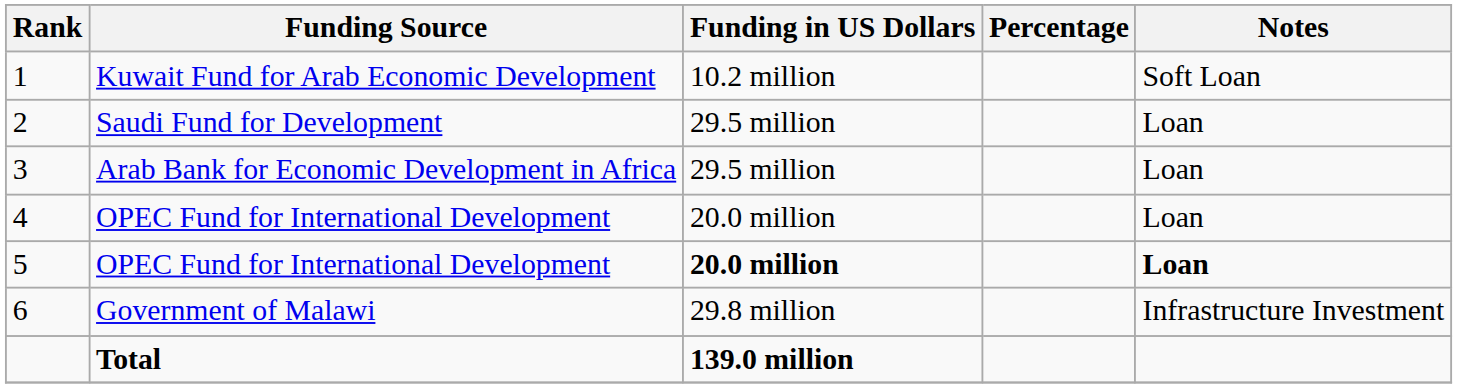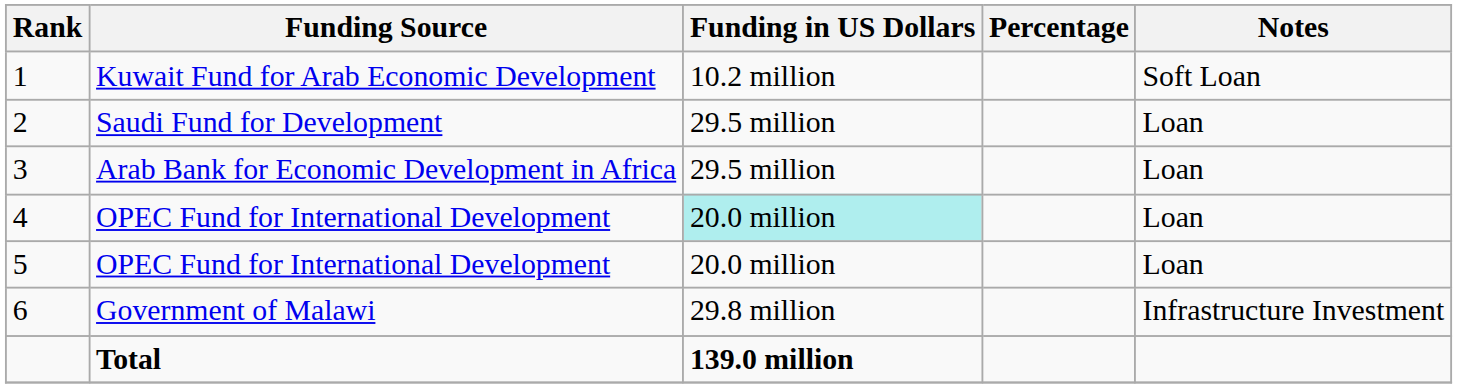(763, 216) no background -> (763, 216) paleturquoise background
(764, 264) bold -> (763, 264) normal
(1176, 264) bold -> (1173, 264) normal
